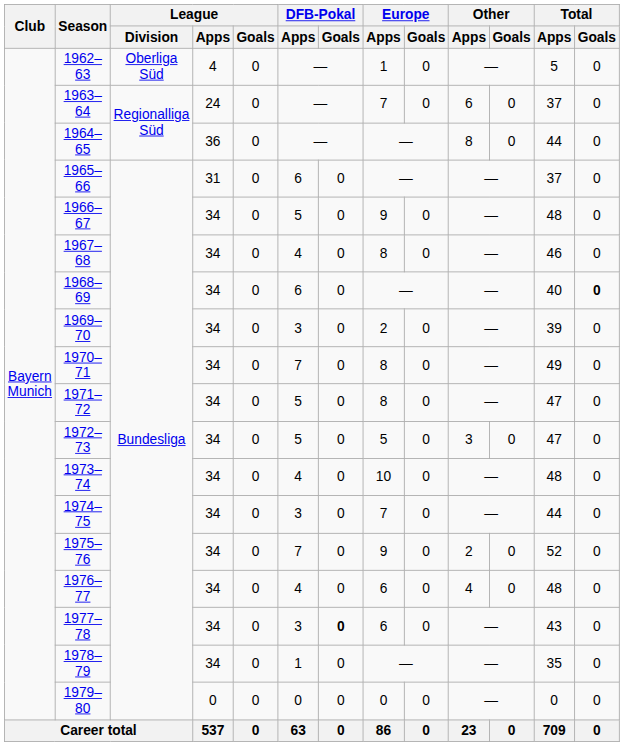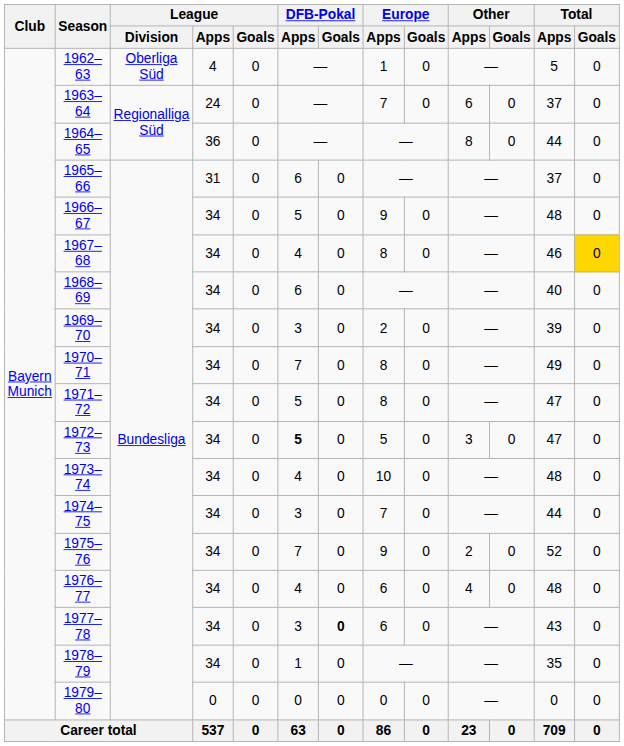(597, 253) no background -> (597, 253) gold background
(597, 290) bold -> (597, 290) normal
(298, 439) normal -> (298, 439) bold
